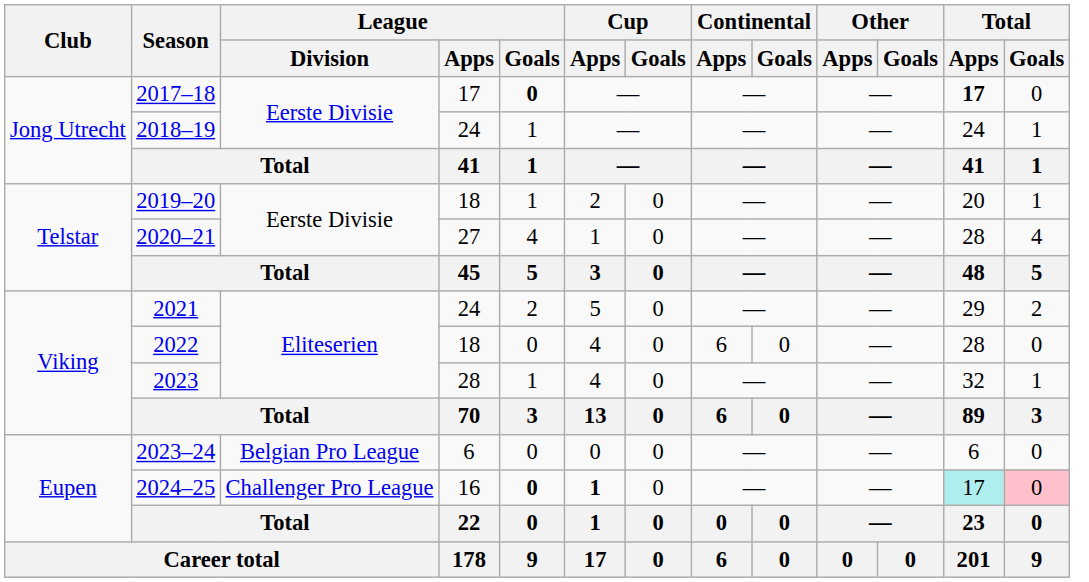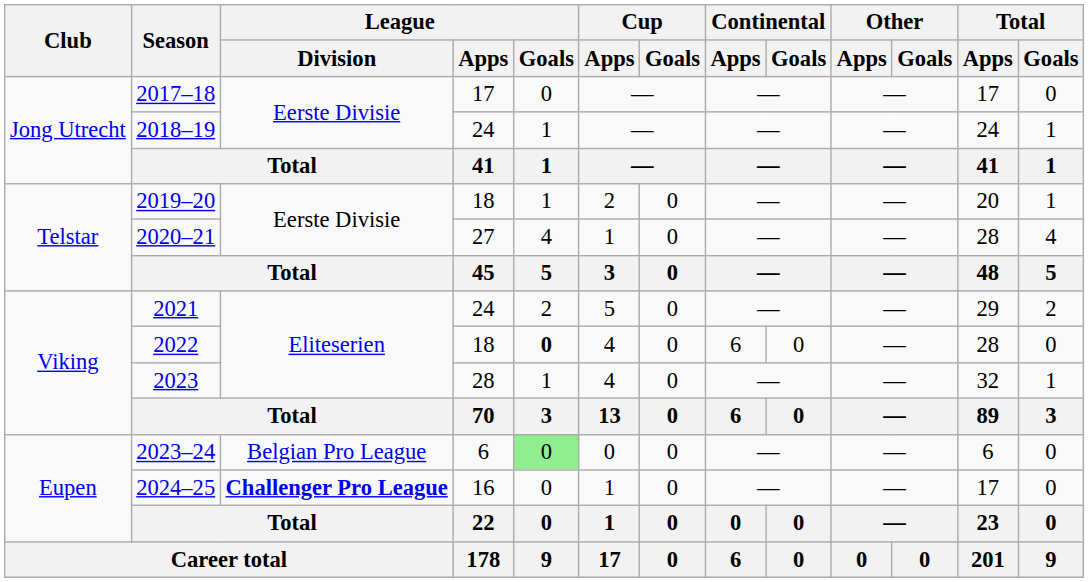(532, 93) bold -> (546, 93) normal
(974, 93) bold -> (988, 93) normal
(532, 344) normal -> (546, 344) bold
(532, 451) no background -> (546, 451) lightgreen background
(330, 487) normal -> (337, 487) bold
(532, 487) bold -> (546, 487) normal
(595, 487) bold -> (609, 487) normal
(974, 487) paleturquoise background -> (988, 487) no background
(1037, 487) pink background -> (1051, 487) no background
